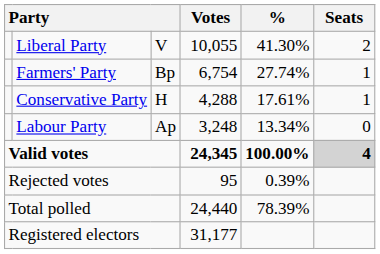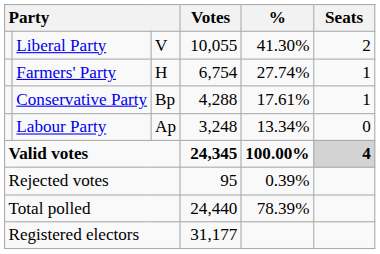(165, 72) Bp -> (161, 72) H
(161, 99) H -> (165, 99) Bp
